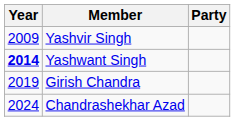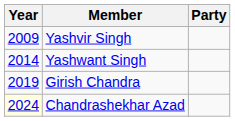(23, 60) bold -> (23, 60) normal
(23, 104) no background -> (23, 104) lightyellow background
